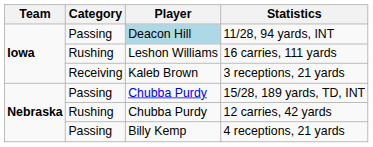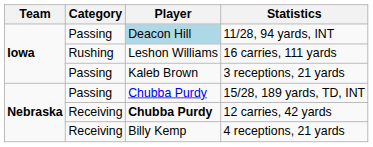(95, 73) Receiving -> (90, 73) Passing
(91, 112) Rushing -> (95, 112) Receiving
(168, 112) normal -> (170, 112) bold
(90, 131) Passing -> (95, 131) Receiving
